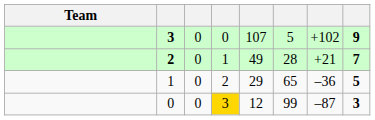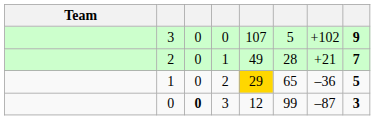(171, 37) bold -> (171, 37) normal
(171, 59) bold -> (171, 59) normal
(256, 81) no background -> (256, 81) gold background
(198, 103) normal -> (198, 103) bold
(225, 103) gold background -> (225, 103) no background
